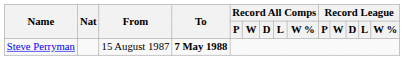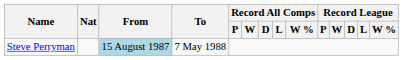(135, 47) no background -> (135, 47) lightblue background
(201, 47) bold -> (200, 47) normal
